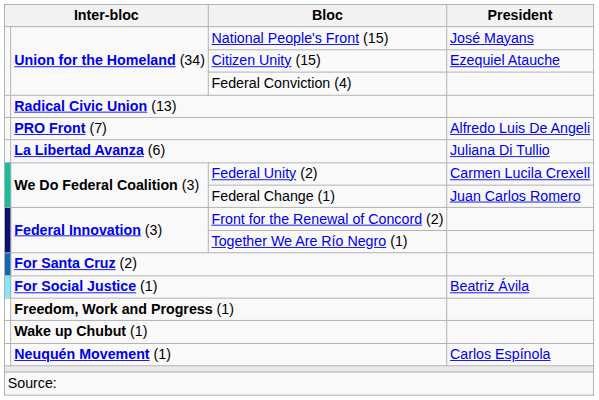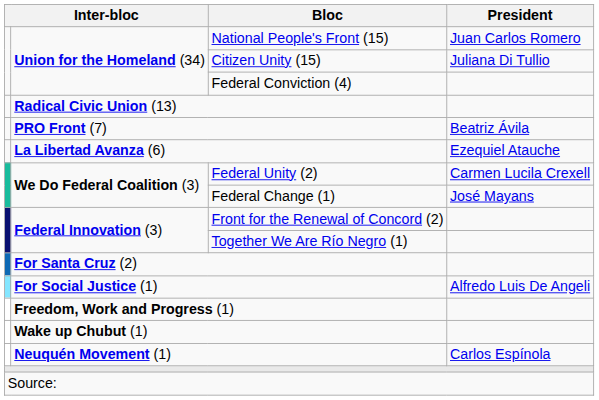(492, 38) José Mayans -> (515, 38) Juan Carlos Romero
(505, 60) Ezequiel Atauche -> (500, 60) Juliana Di Tullio
(520, 128) Alfredo Luis De Angeli -> (490, 128) Beatriz Ávila
(500, 151) Juliana Di Tullio -> (505, 151) Ezequiel Atauche
(515, 196) Juan Carlos Romero -> (492, 196) José Mayans
(490, 286) Beatriz Ávila -> (520, 286) Alfredo Luis De Angeli
